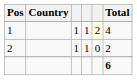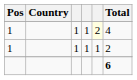(10, 48) 2 -> (10, 48) 1
(97, 48) 0 -> (97, 48) 1
